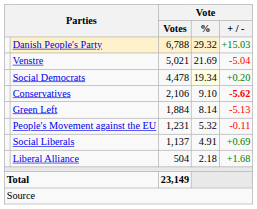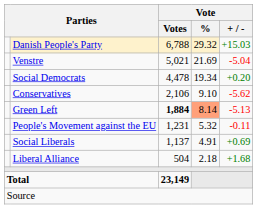(205, 77) lightyellow background -> (205, 77) no background
(240, 93) bold -> (240, 93) normal
(178, 110) normal -> (178, 110) bold
(208, 110) no background -> (208, 110) lightsalmon background
